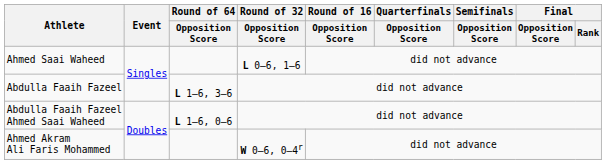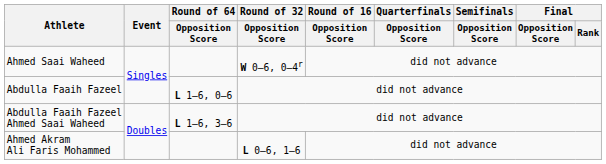(272, 66) L 0–6, 1–6 -> (272, 67) W 0–6, 0–4r
(204, 93) L 1–6, 3–6 -> (204, 96) L 1–6, 0–6
(204, 121) L 1–6, 0–6 -> (204, 123) L 1–6, 3–6
(272, 150) W 0–6, 0–4r -> (272, 151) L 0–6, 1–6
